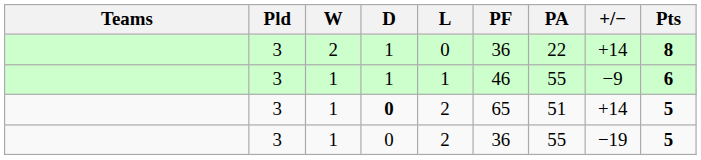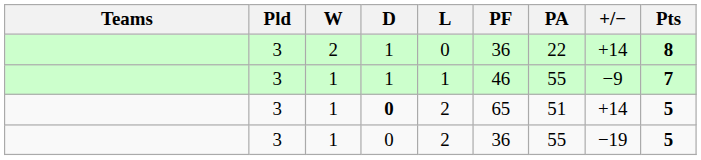(669, 79) 6 -> (669, 79) 7
